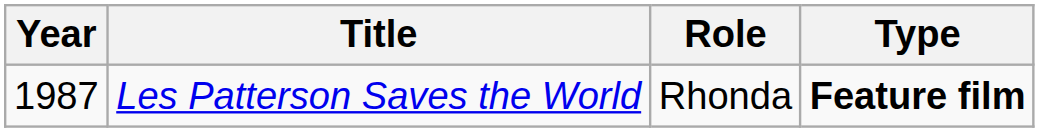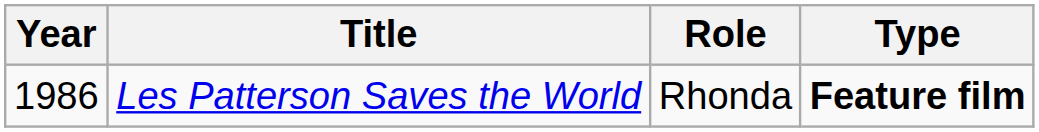(56, 95) 1987 -> (56, 95) 1986
